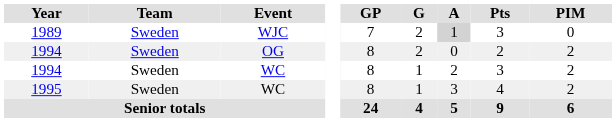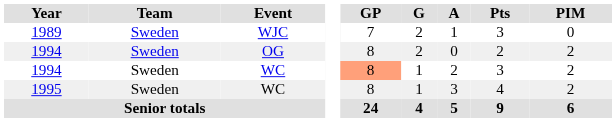(454, 32) lightgrey background -> (454, 32) no background
(371, 70) no background -> (371, 70) lightsalmon background
